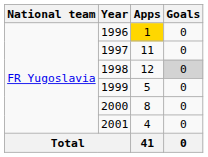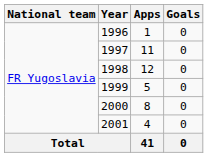(147, 32) gold background -> (147, 32) no background
(183, 69) lightgrey background -> (183, 69) no background
